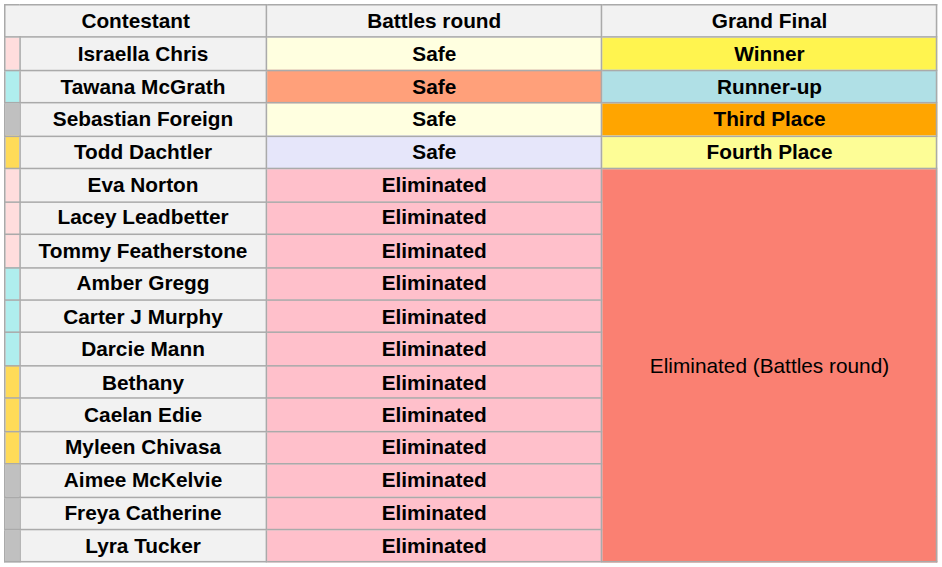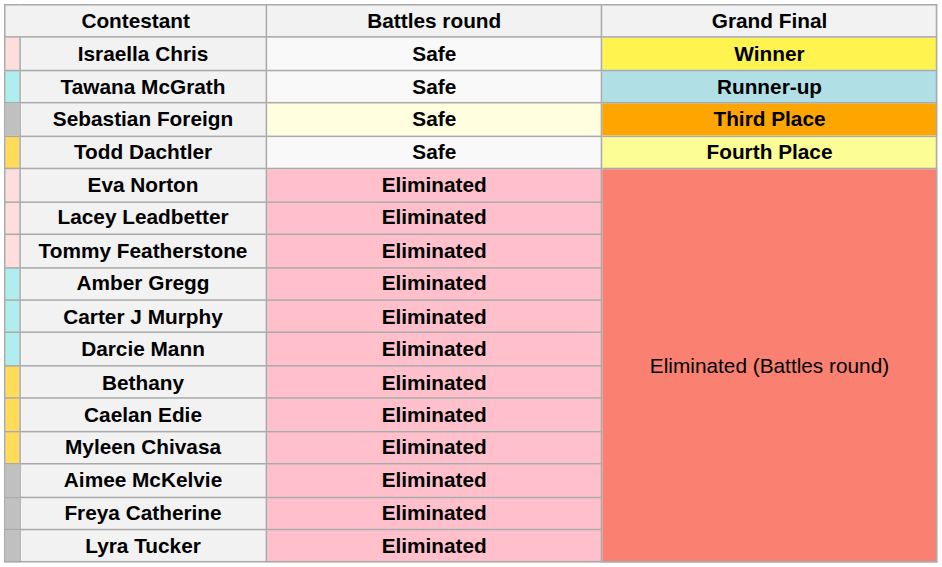(434, 54) lightyellow background -> (434, 54) no background
(434, 86) lightsalmon background -> (434, 86) no background
(434, 152) lavender background -> (434, 152) no background
